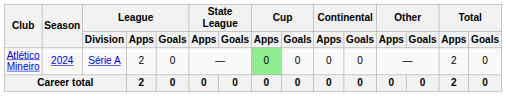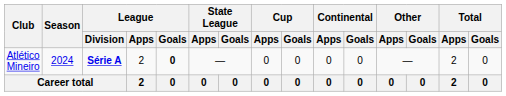(104, 61) normal -> (104, 61) bold
(173, 61) normal -> (173, 61) bold
(266, 61) lightgreen background -> (266, 61) no background
